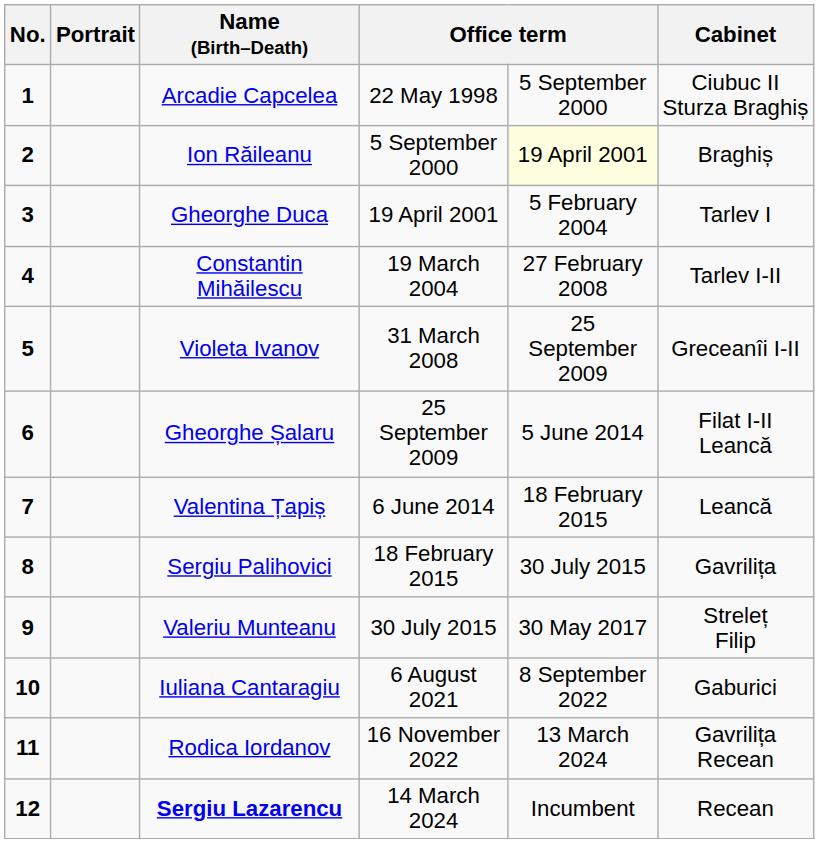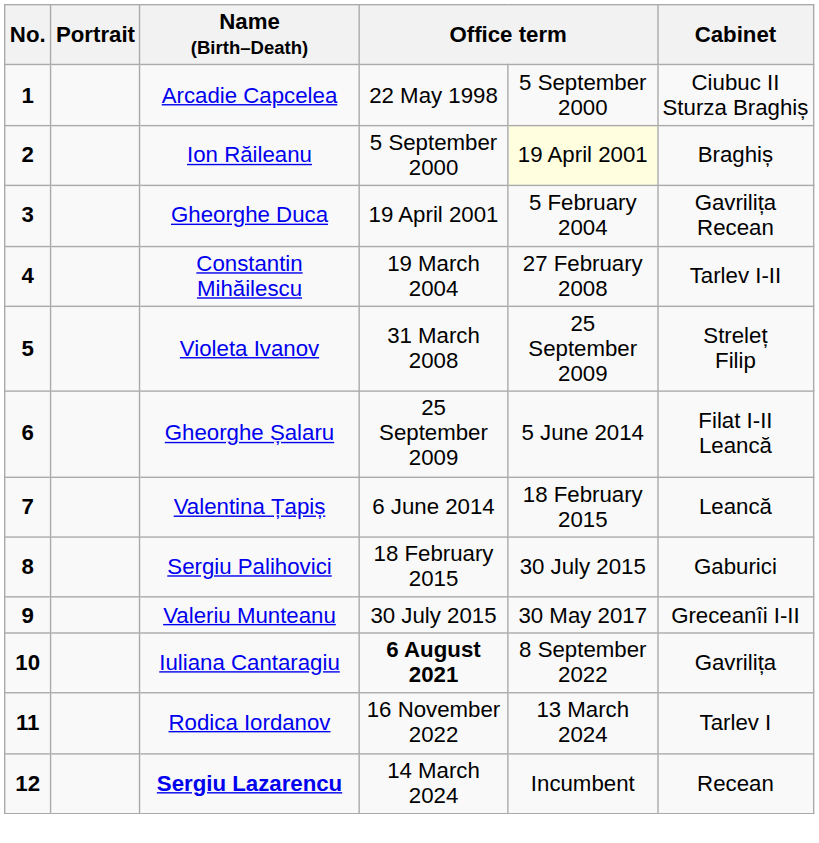(735, 215) Tarlev I -> (735, 215) Gavrilița Recean
(735, 348) Greceanîi I-II -> (735, 348) Streleț Filip
(735, 567) Gavrilița -> (735, 567) Gaburici
(735, 627) Streleț Filip -> (735, 614) Greceanîi I-II
(434, 687) normal -> (433, 662) bold
(735, 687) Gaburici -> (735, 662) Gavrilița
(735, 747) Gavrilița Recean -> (735, 722) Tarlev I
